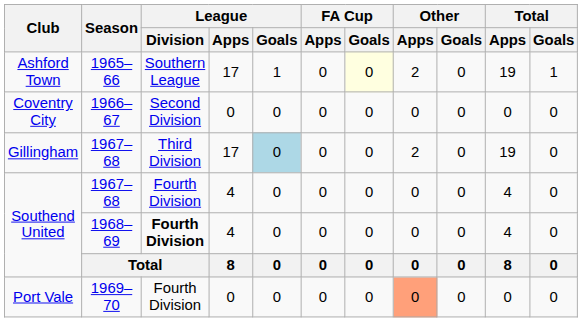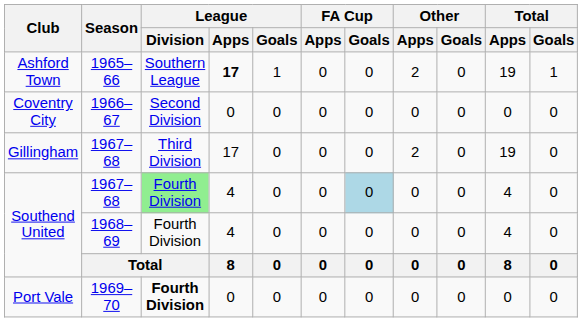(231, 71) normal -> (231, 71) bold
(369, 71) lightyellow background -> (369, 71) no background
(277, 152) lightblue background -> (277, 152) no background
(175, 192) no background -> (175, 192) lightgreen background
(369, 192) no background -> (369, 192) lightblue background
(175, 233) bold -> (175, 233) normal
(175, 297) normal -> (175, 297) bold
(415, 297) lightsalmon background -> (415, 297) no background
